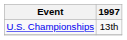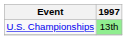(109, 27) no background -> (109, 27) lightgreen background
